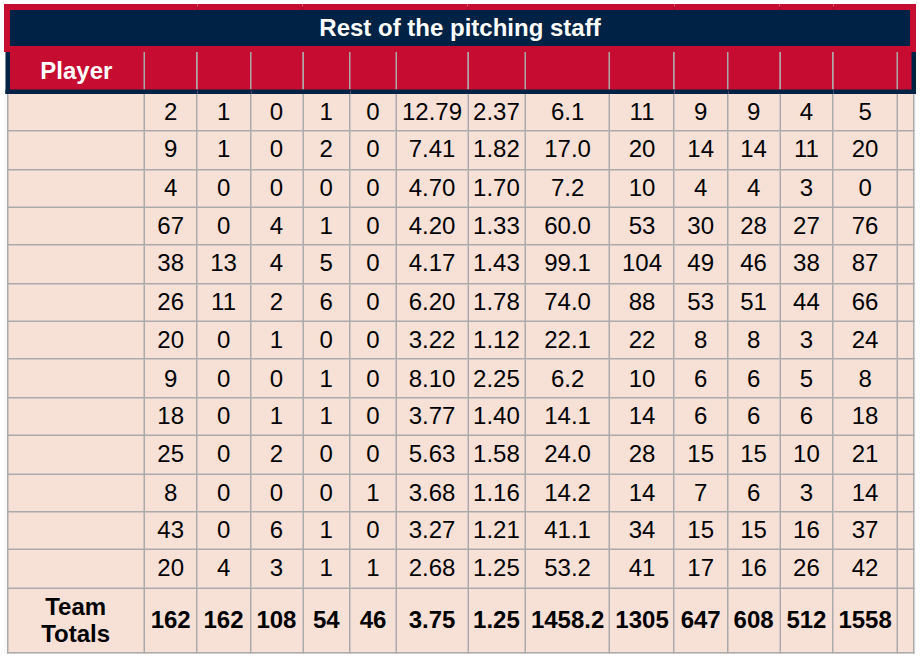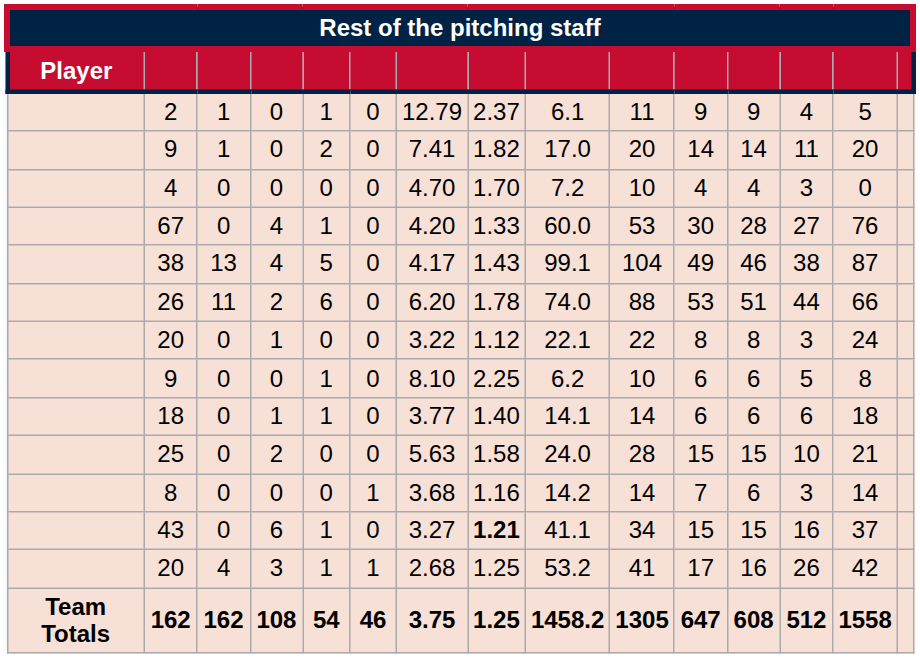(496, 530) normal -> (496, 530) bold
